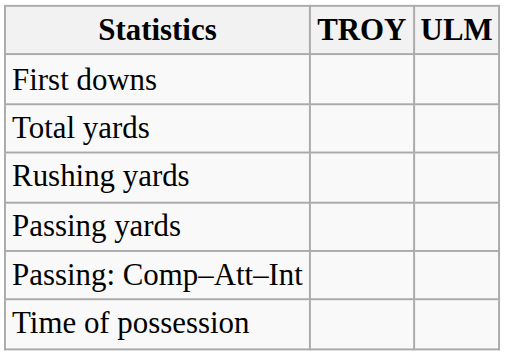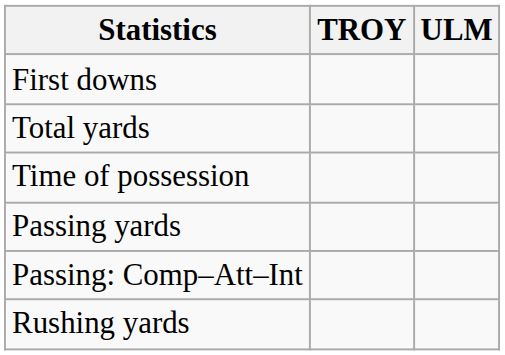rows swapped: (101, 176) <-> (131, 323)
